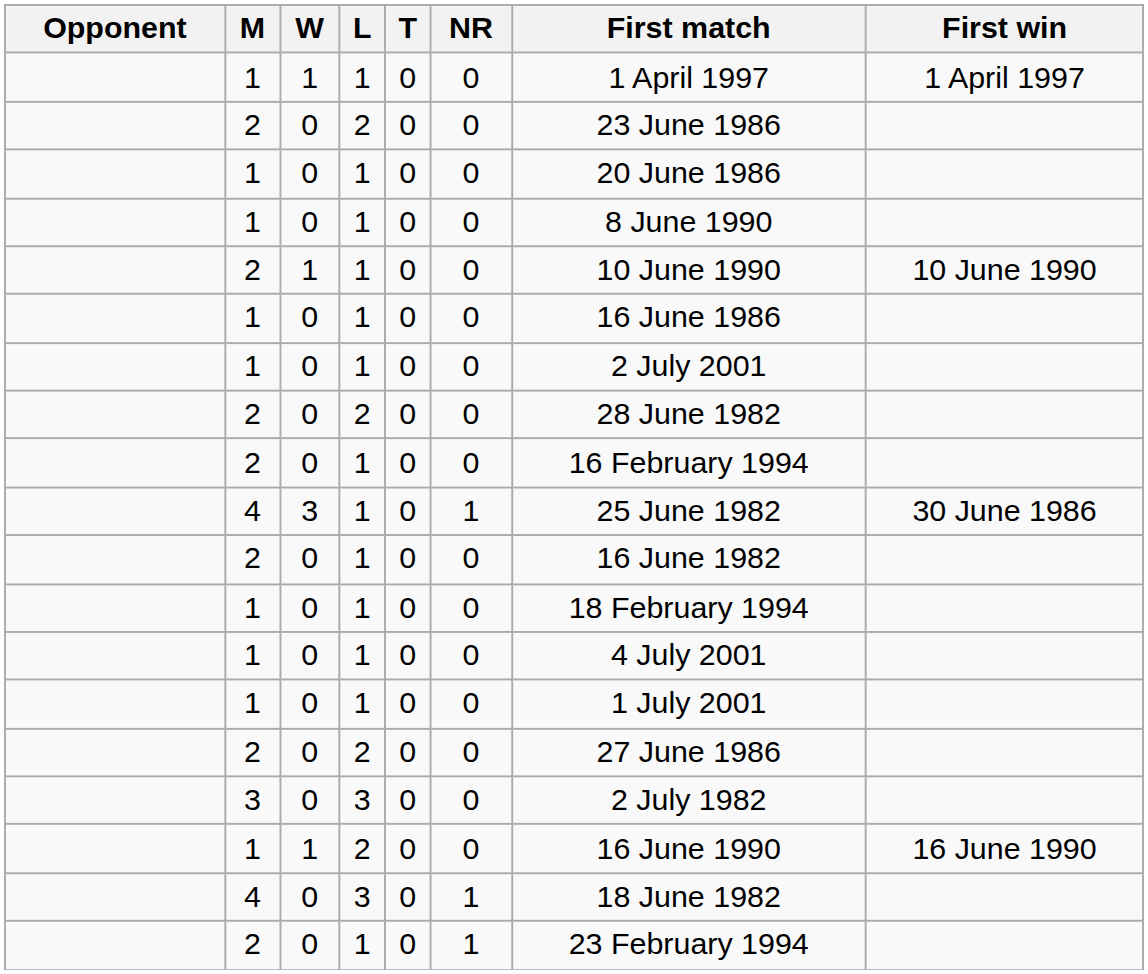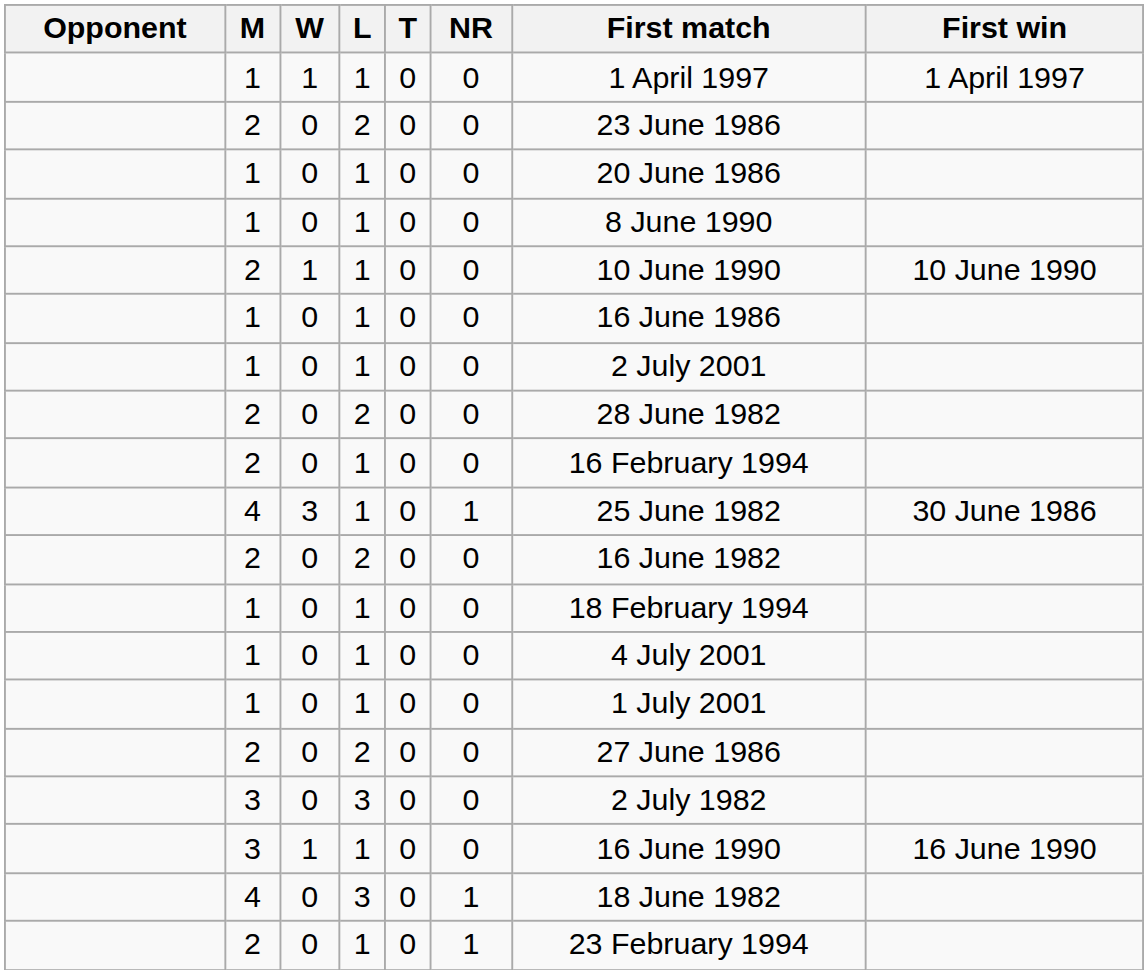(362, 558) 1 -> (362, 558) 2
(252, 848) 1 -> (252, 848) 3
(362, 848) 2 -> (362, 848) 1
